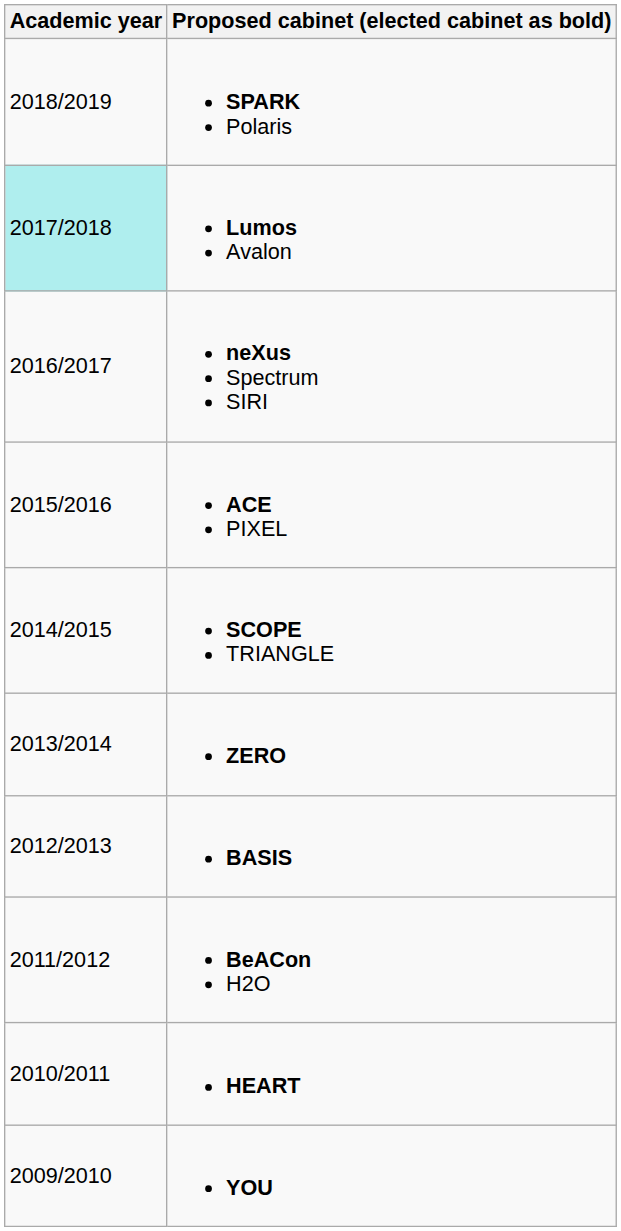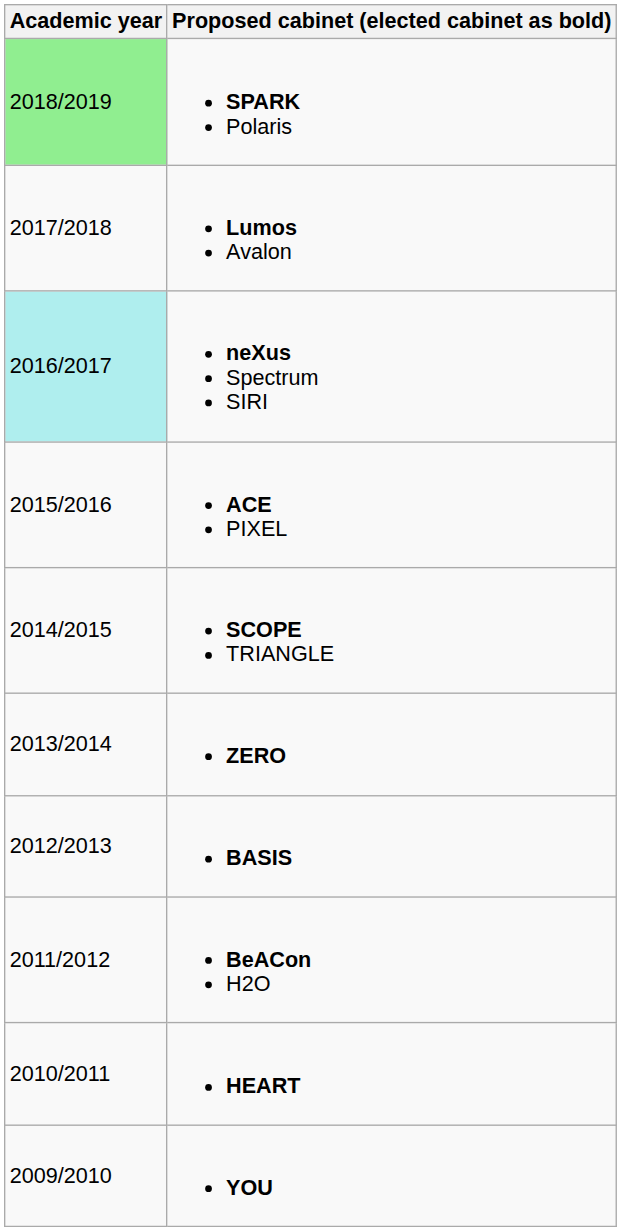(61, 101) no background -> (61, 101) lightgreen background
(61, 227) paleturquoise background -> (61, 227) no background
(61, 366) no background -> (61, 366) paleturquoise background
